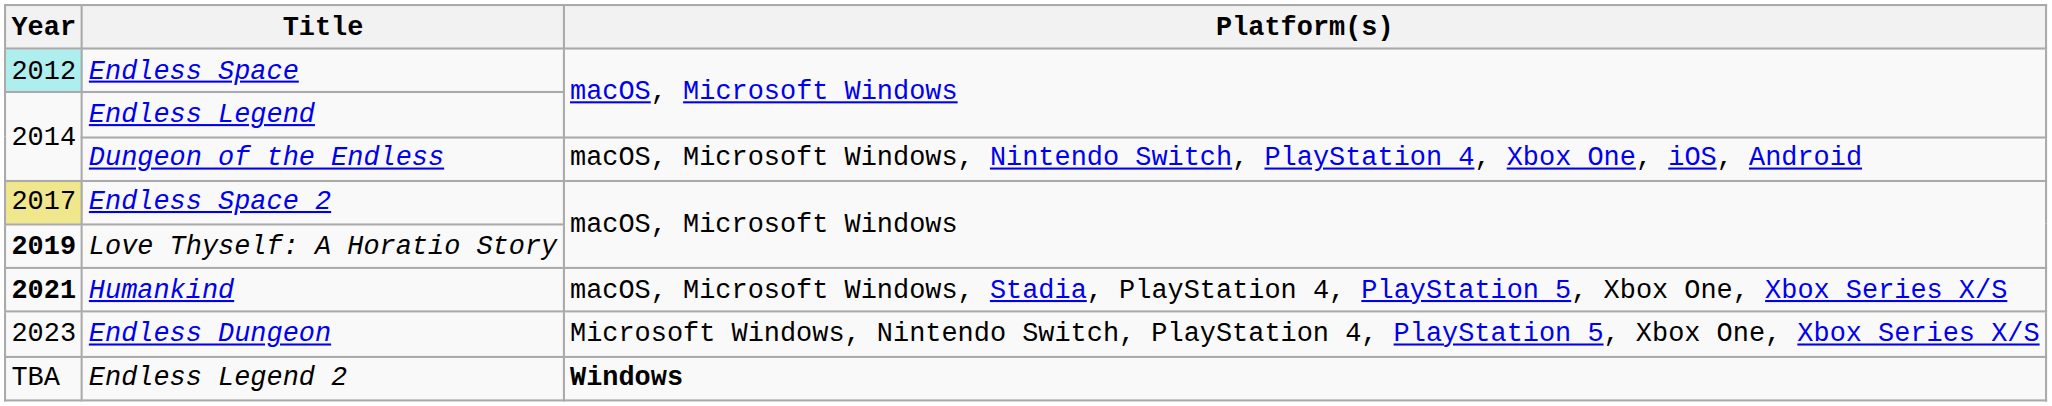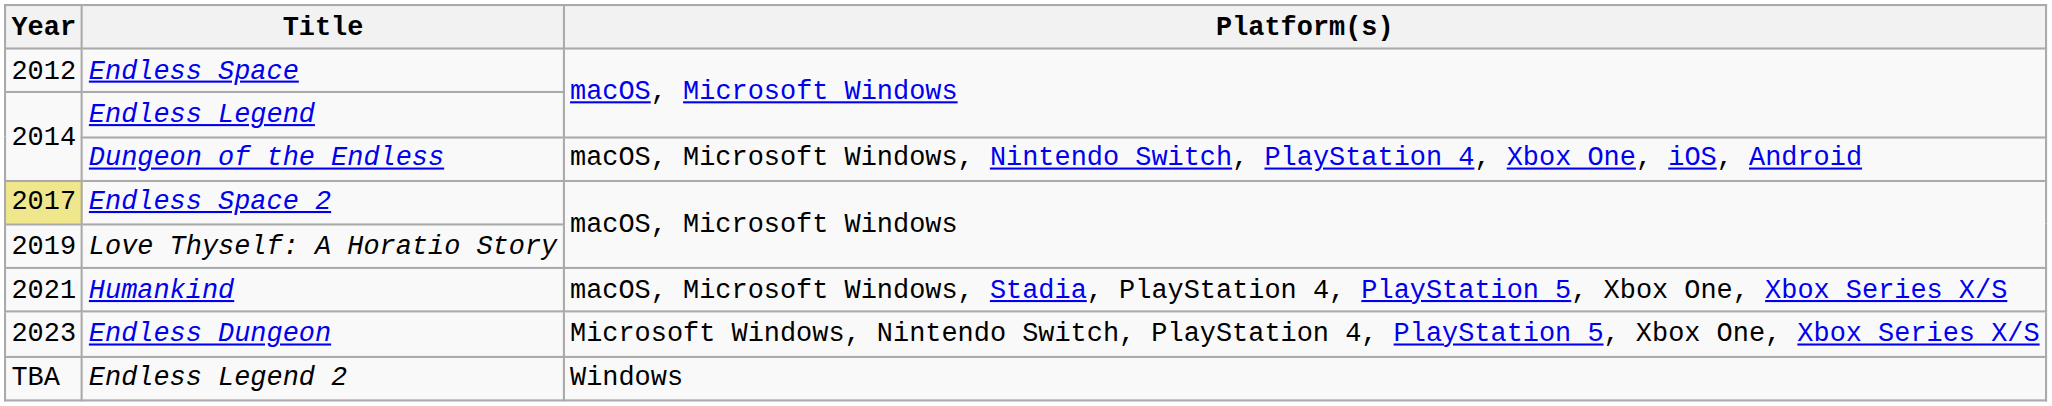(44, 71) paleturquoise background -> (44, 71) no background
(44, 246) bold -> (44, 246) normal
(44, 290) bold -> (44, 290) normal
(627, 378) bold -> (627, 378) normal
